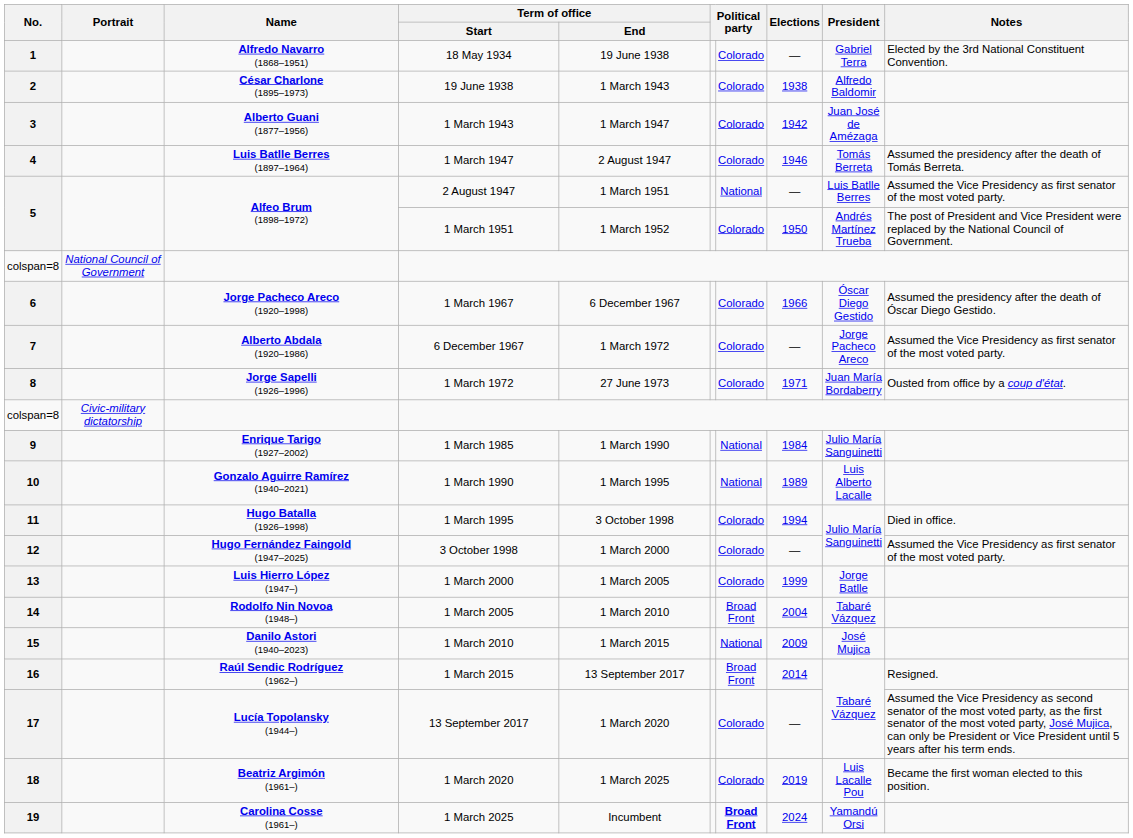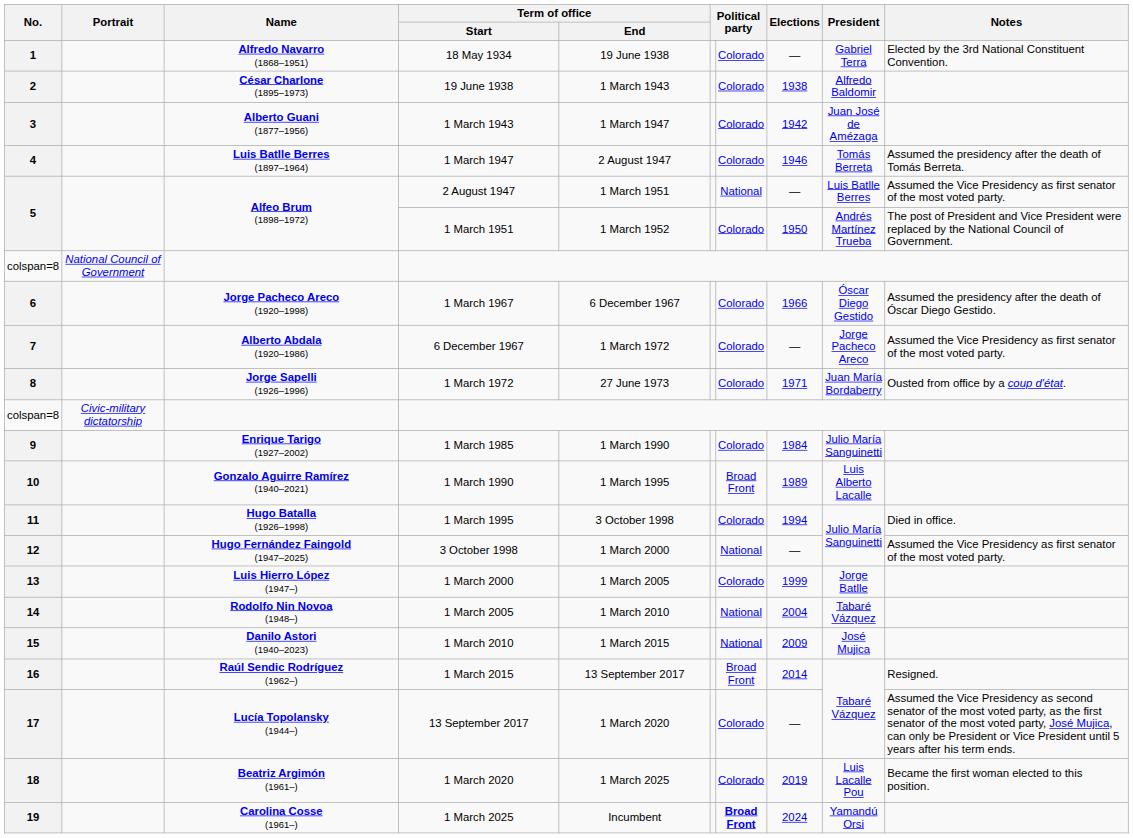(741, 445) National -> (741, 445) Colorado
(741, 482) National -> (741, 482) Broad Front
(741, 550) Colorado -> (741, 550) National
(741, 612) Broad Front -> (741, 612) National
